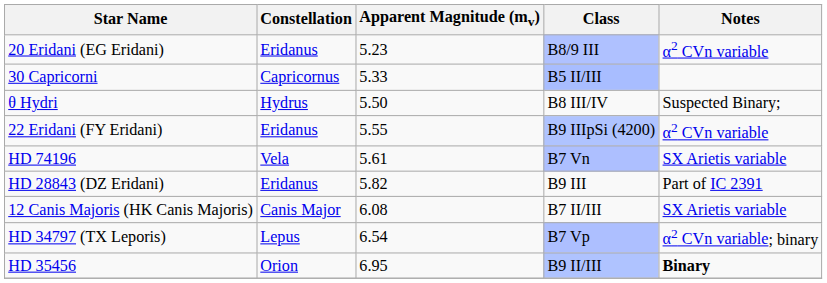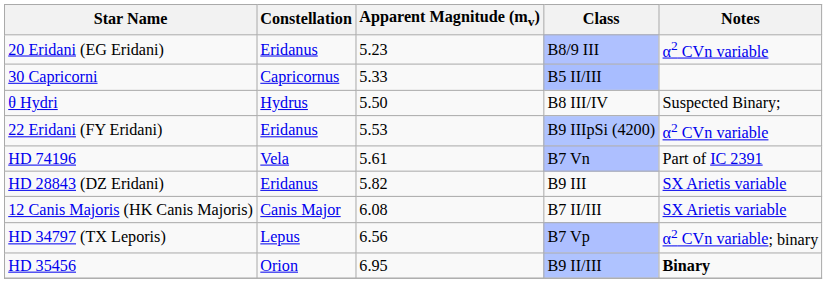(373, 130) 5.55 -> (373, 130) 5.53
(725, 158) SX Arietis variable -> (713, 158) Part of IC 2391
(713, 184) Part of IC 2391 -> (725, 184) SX Arietis variable
(373, 237) 6.54 -> (373, 237) 6.56
